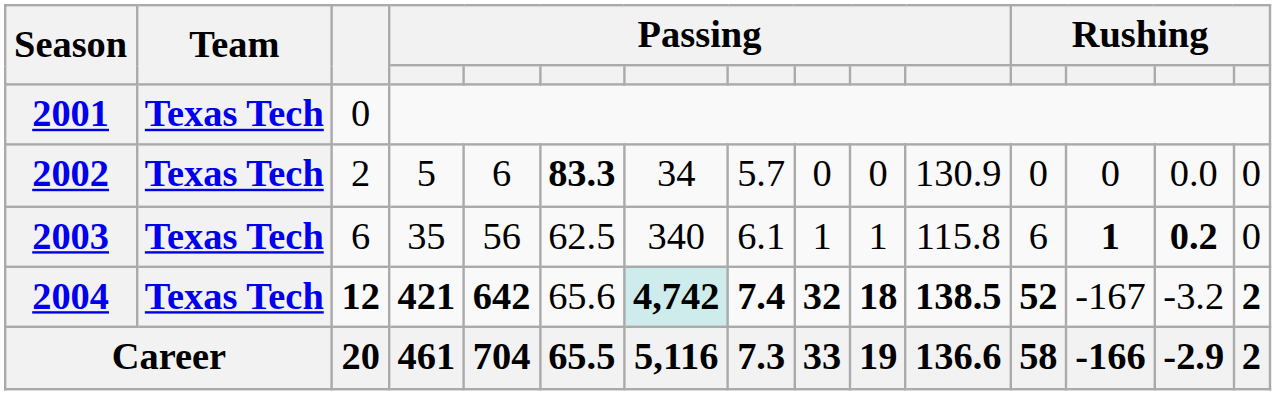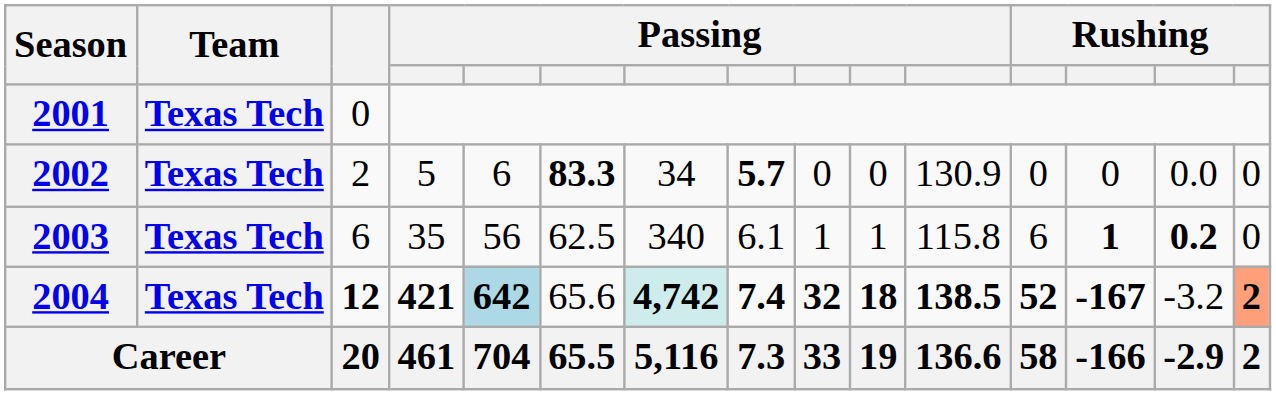(761, 174) normal -> (761, 174) bold
(502, 296) no background -> (502, 296) lightblue background
(1110, 296) normal -> (1110, 296) bold
(1251, 296) no background -> (1251, 296) lightsalmon background
